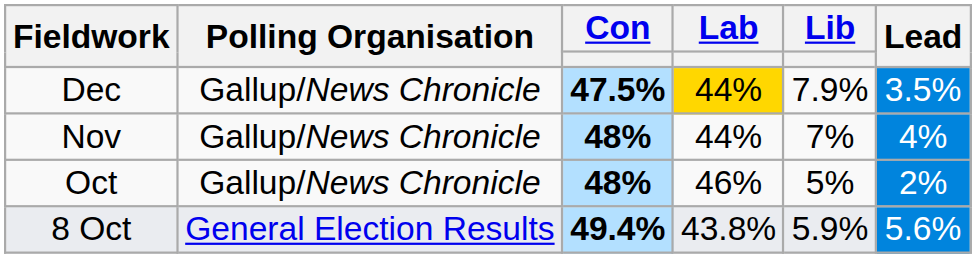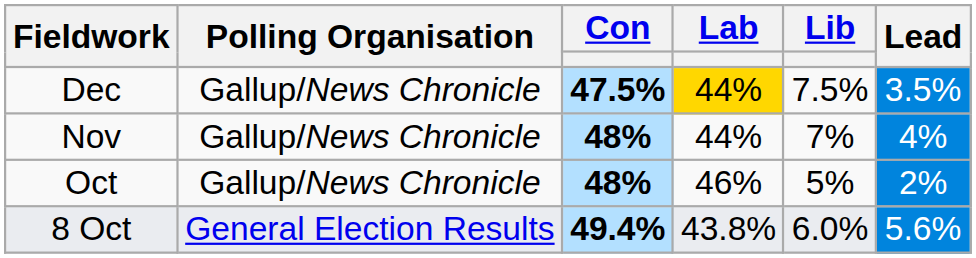(830, 90) 7.9% -> (830, 90) 7.5%
(830, 229) 5.9% -> (830, 229) 6.0%
